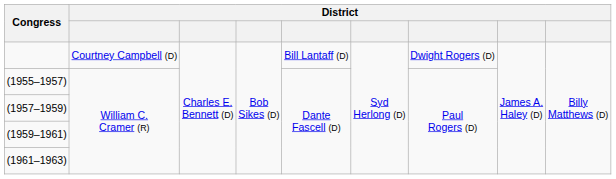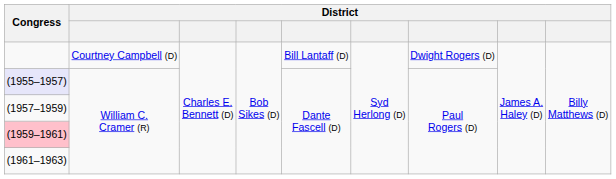(37, 81) no background -> (37, 81) lavender background
(37, 134) no background -> (37, 134) pink background
